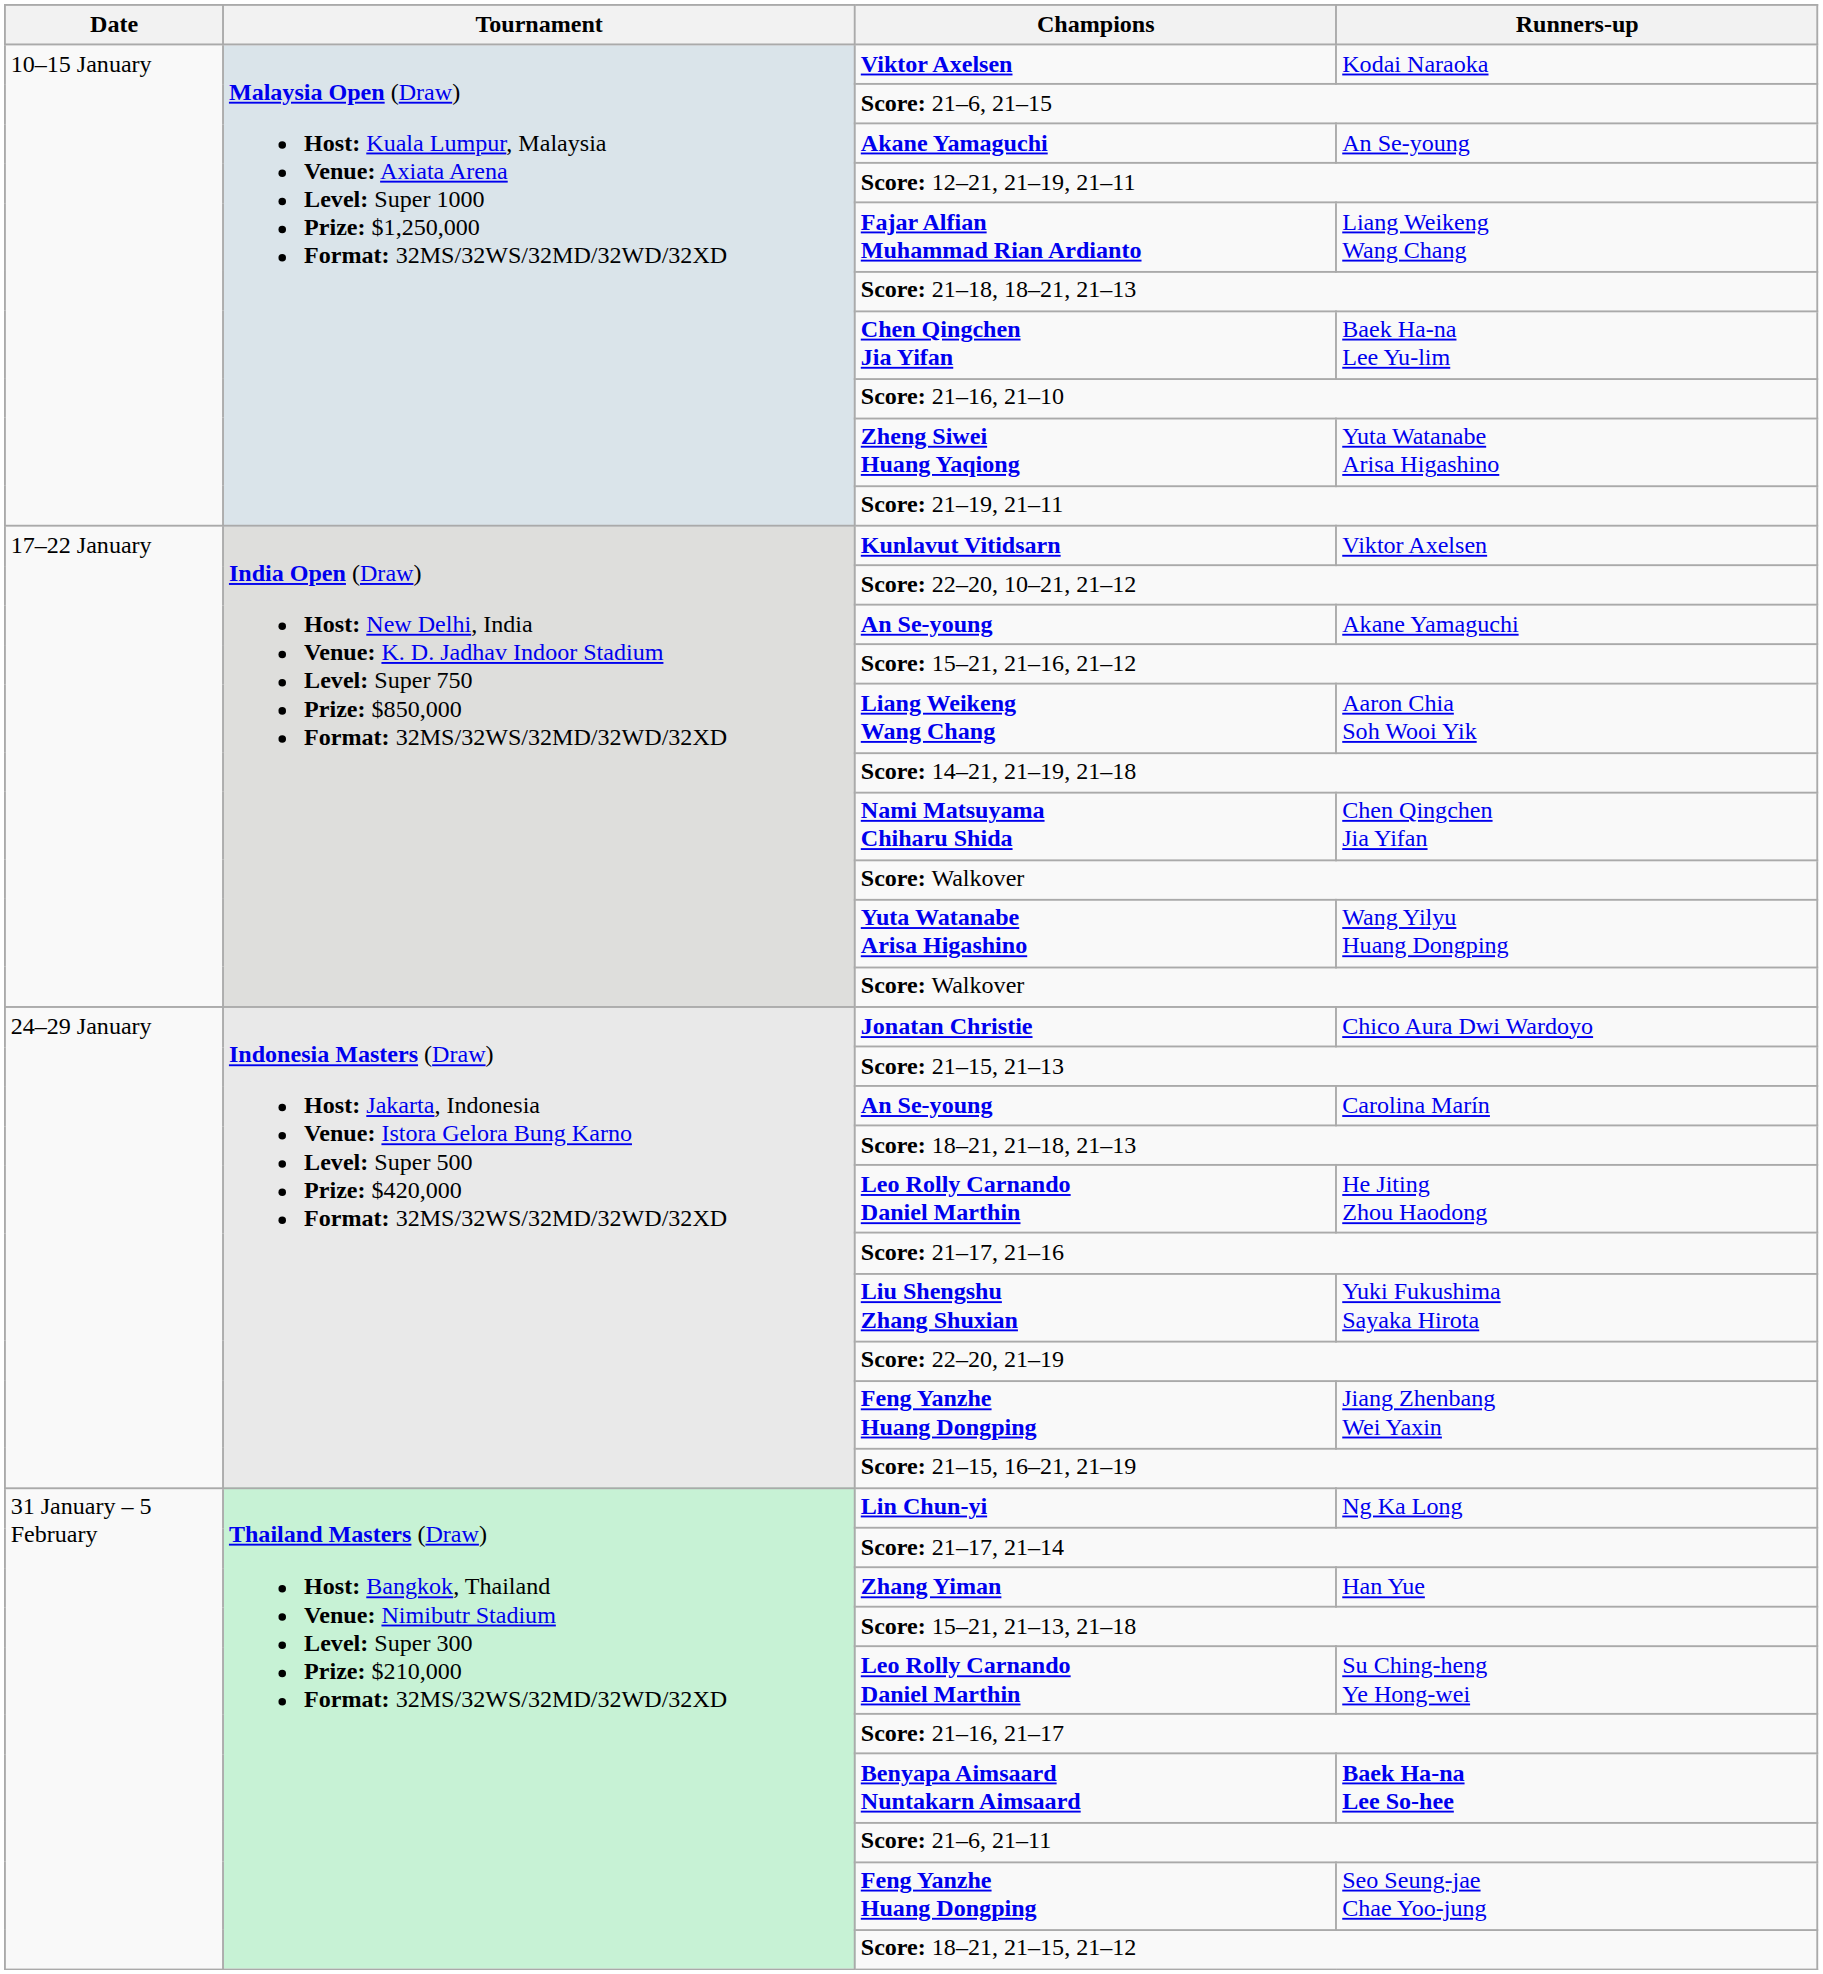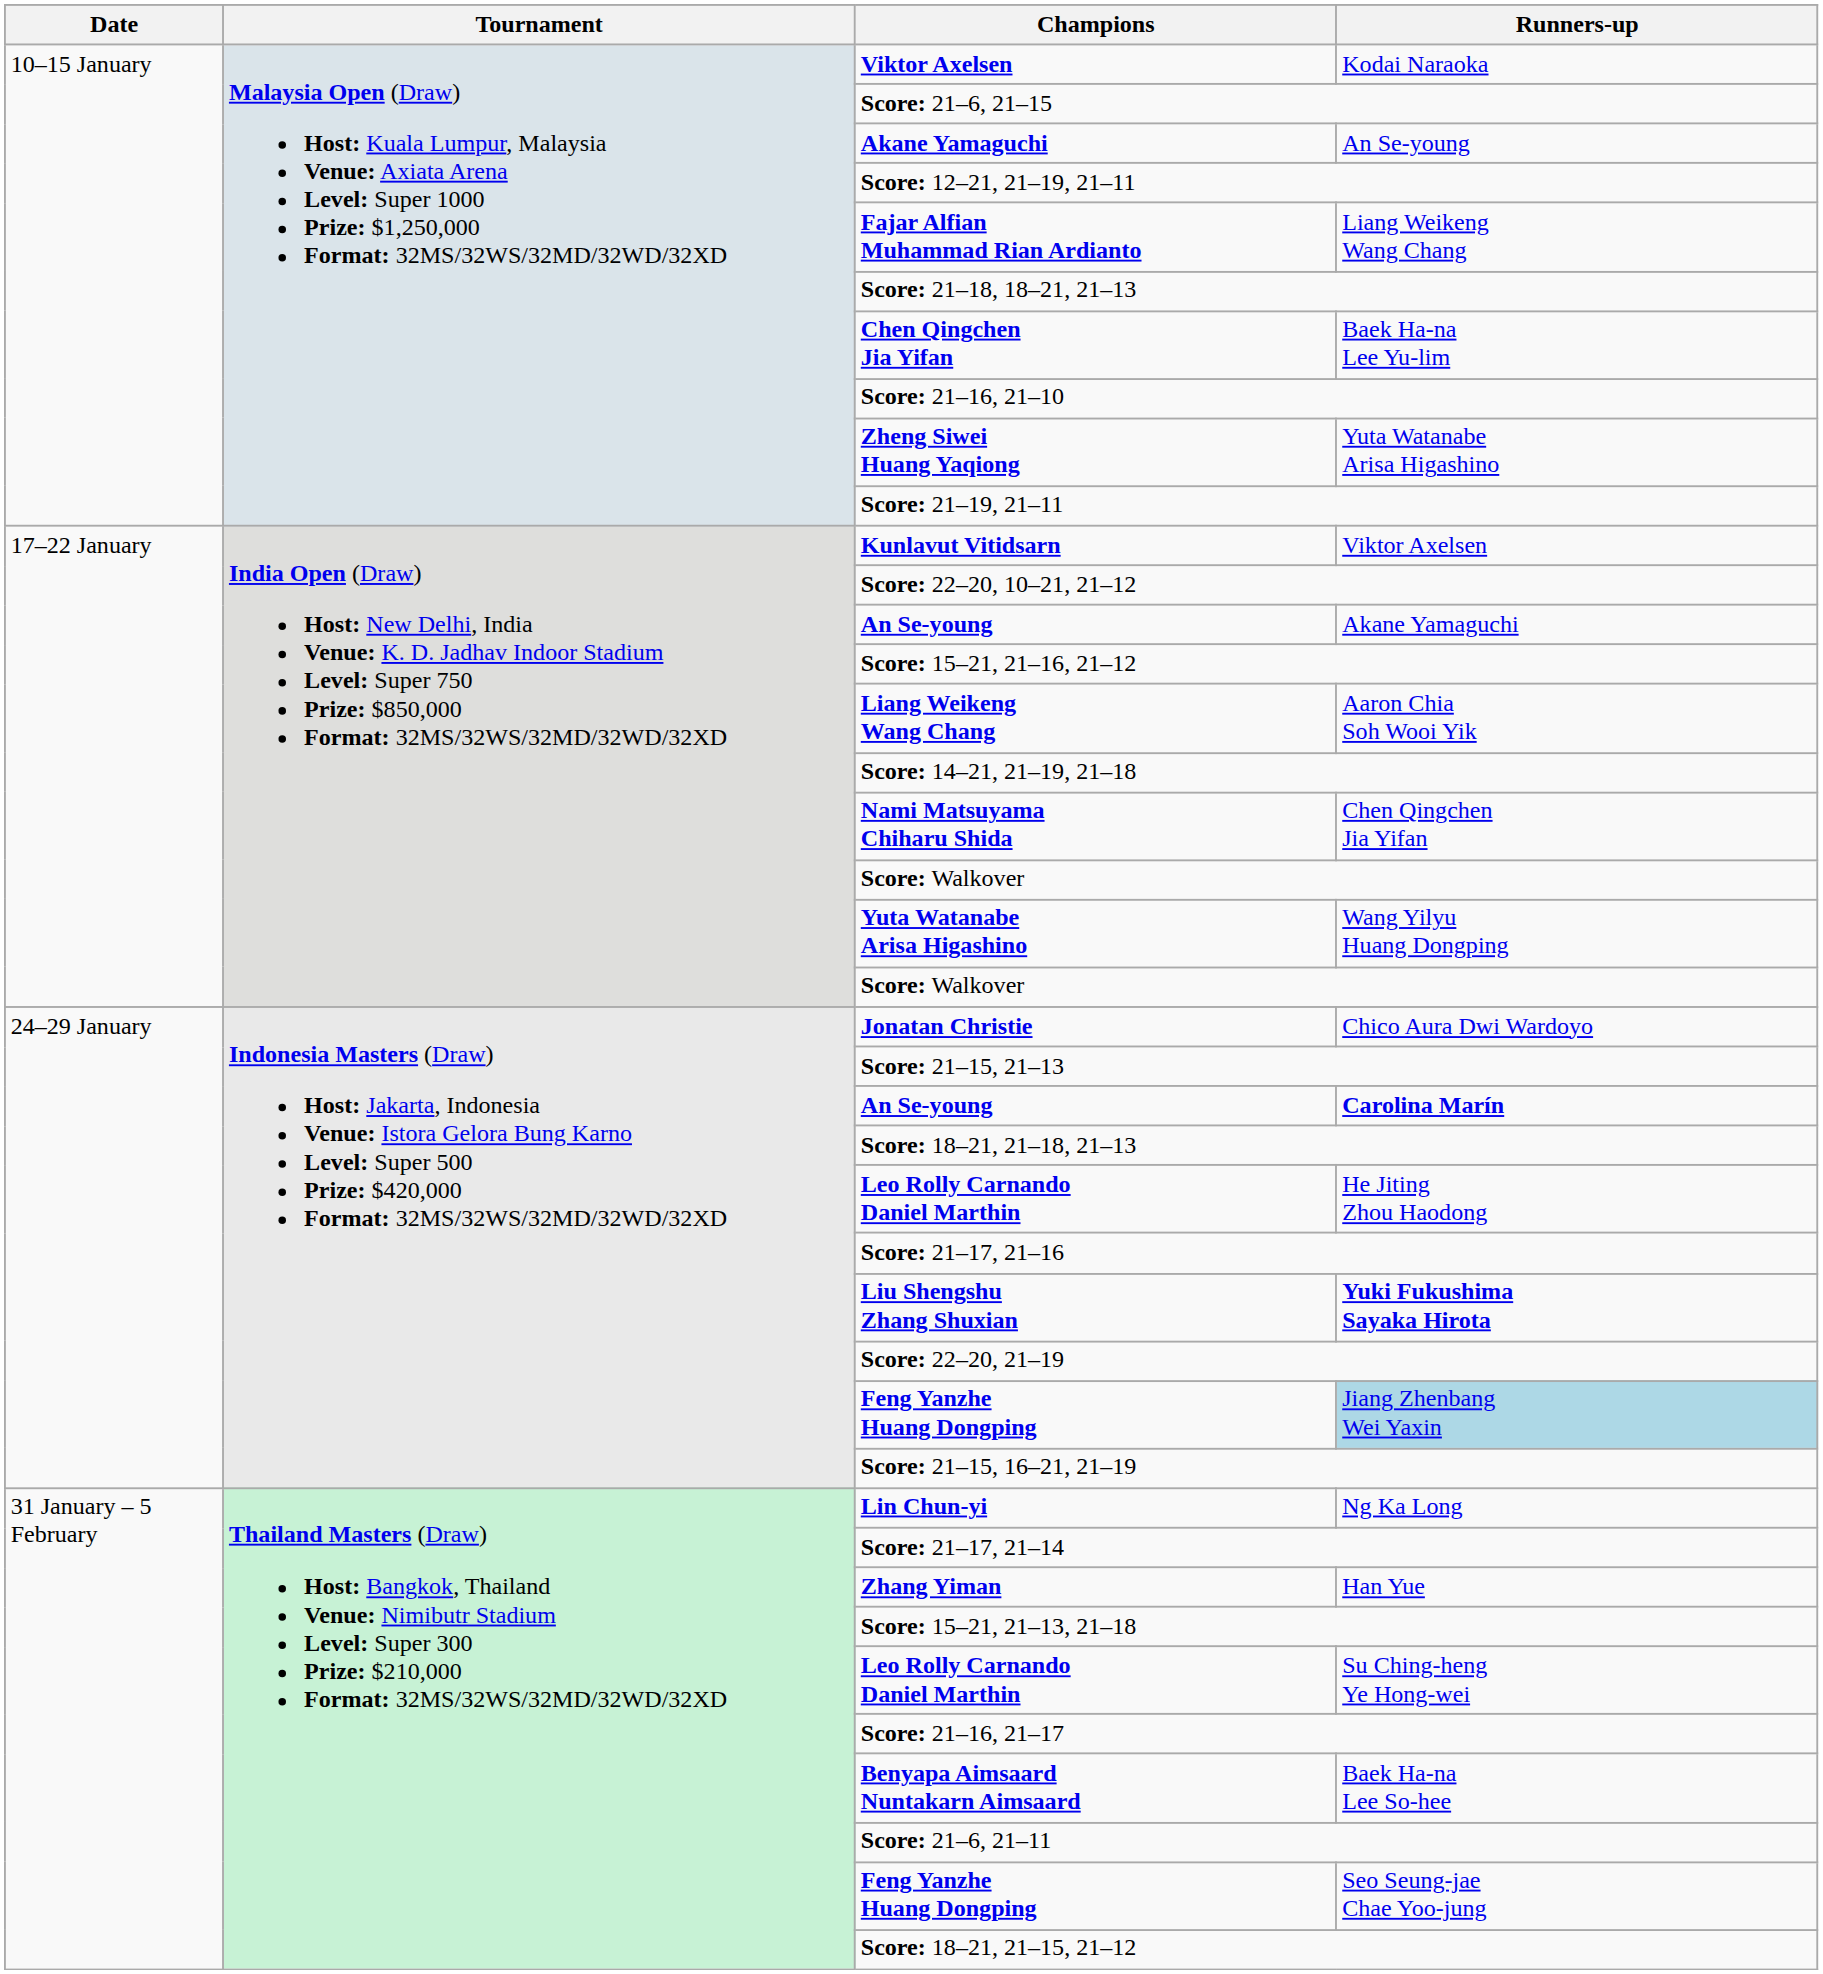(1416, 1105) normal -> (1423, 1105) bold
(1421, 1306) normal -> (1428, 1306) bold
(1419, 1413) no background -> (1419, 1413) lightblue background
(1403, 1787) bold -> (1399, 1787) normal
